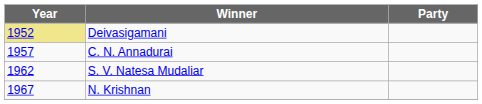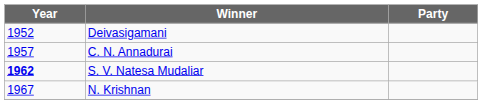(20, 33) khaki background -> (20, 33) no background
(20, 71) normal -> (20, 71) bold
